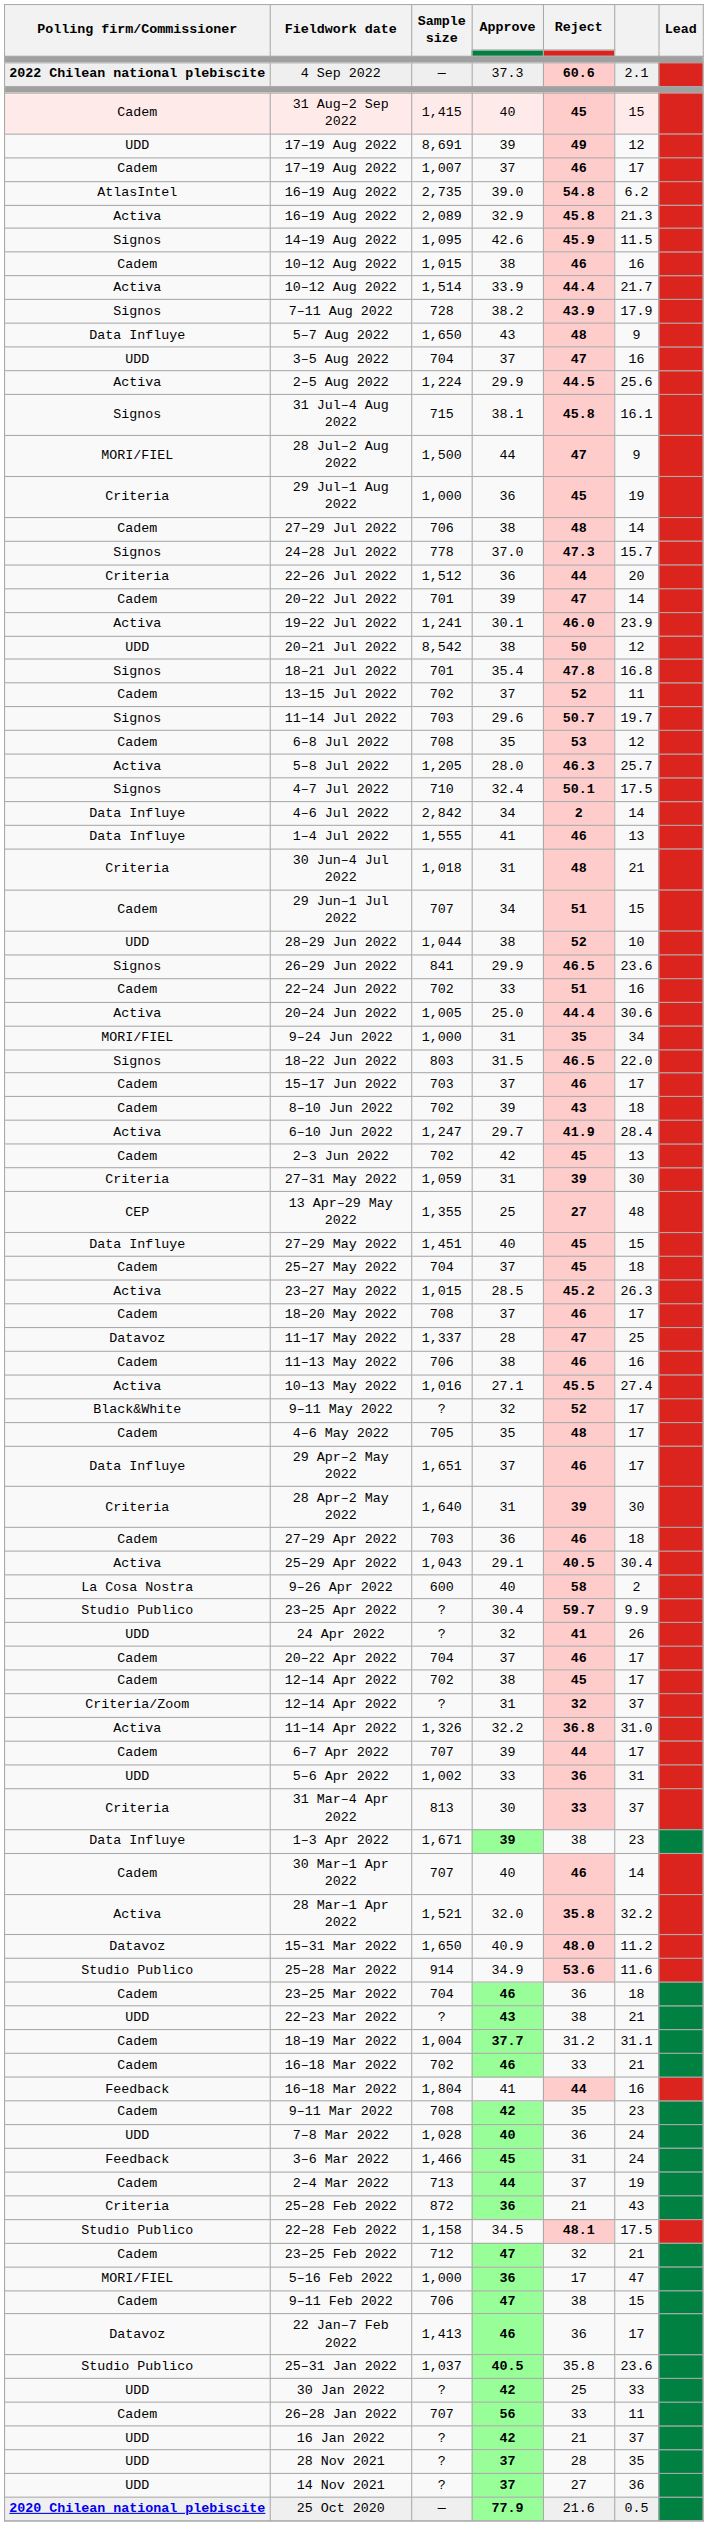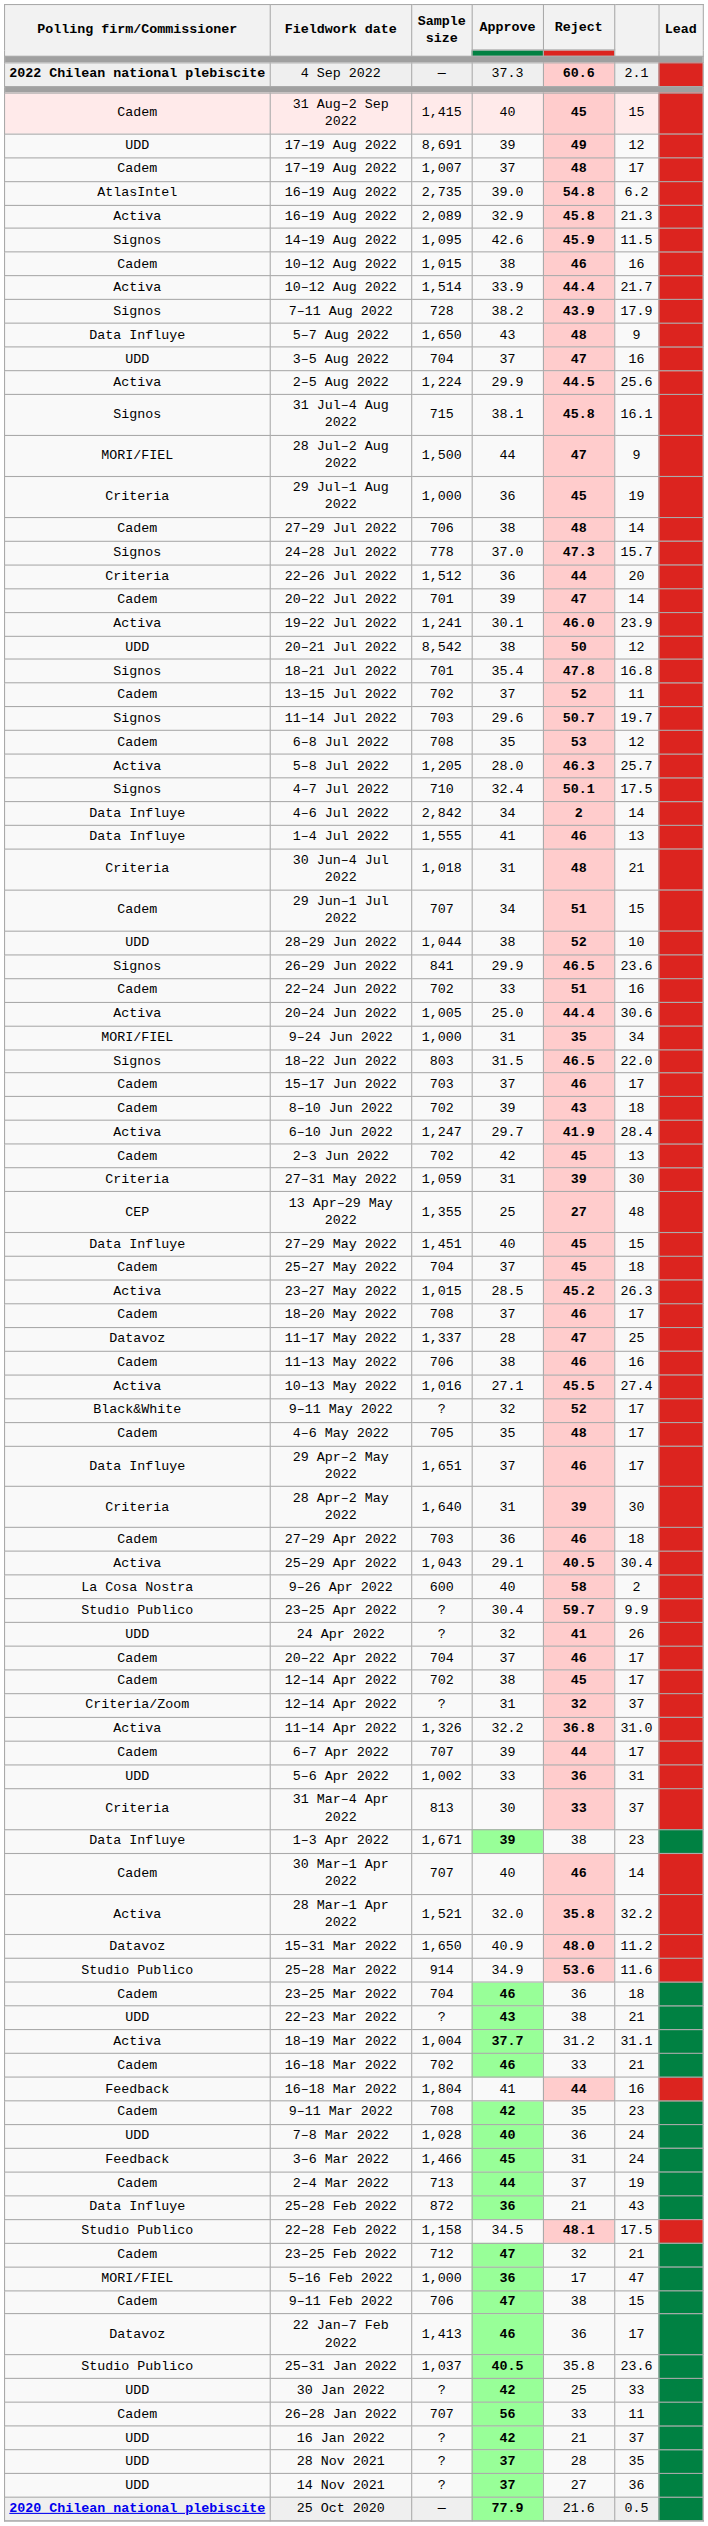(579, 170) 46 -> (579, 170) 48
(137, 2042) Cadem -> (137, 2042) Activa
(137, 2208) Criteria -> (137, 2208) Data Influye
